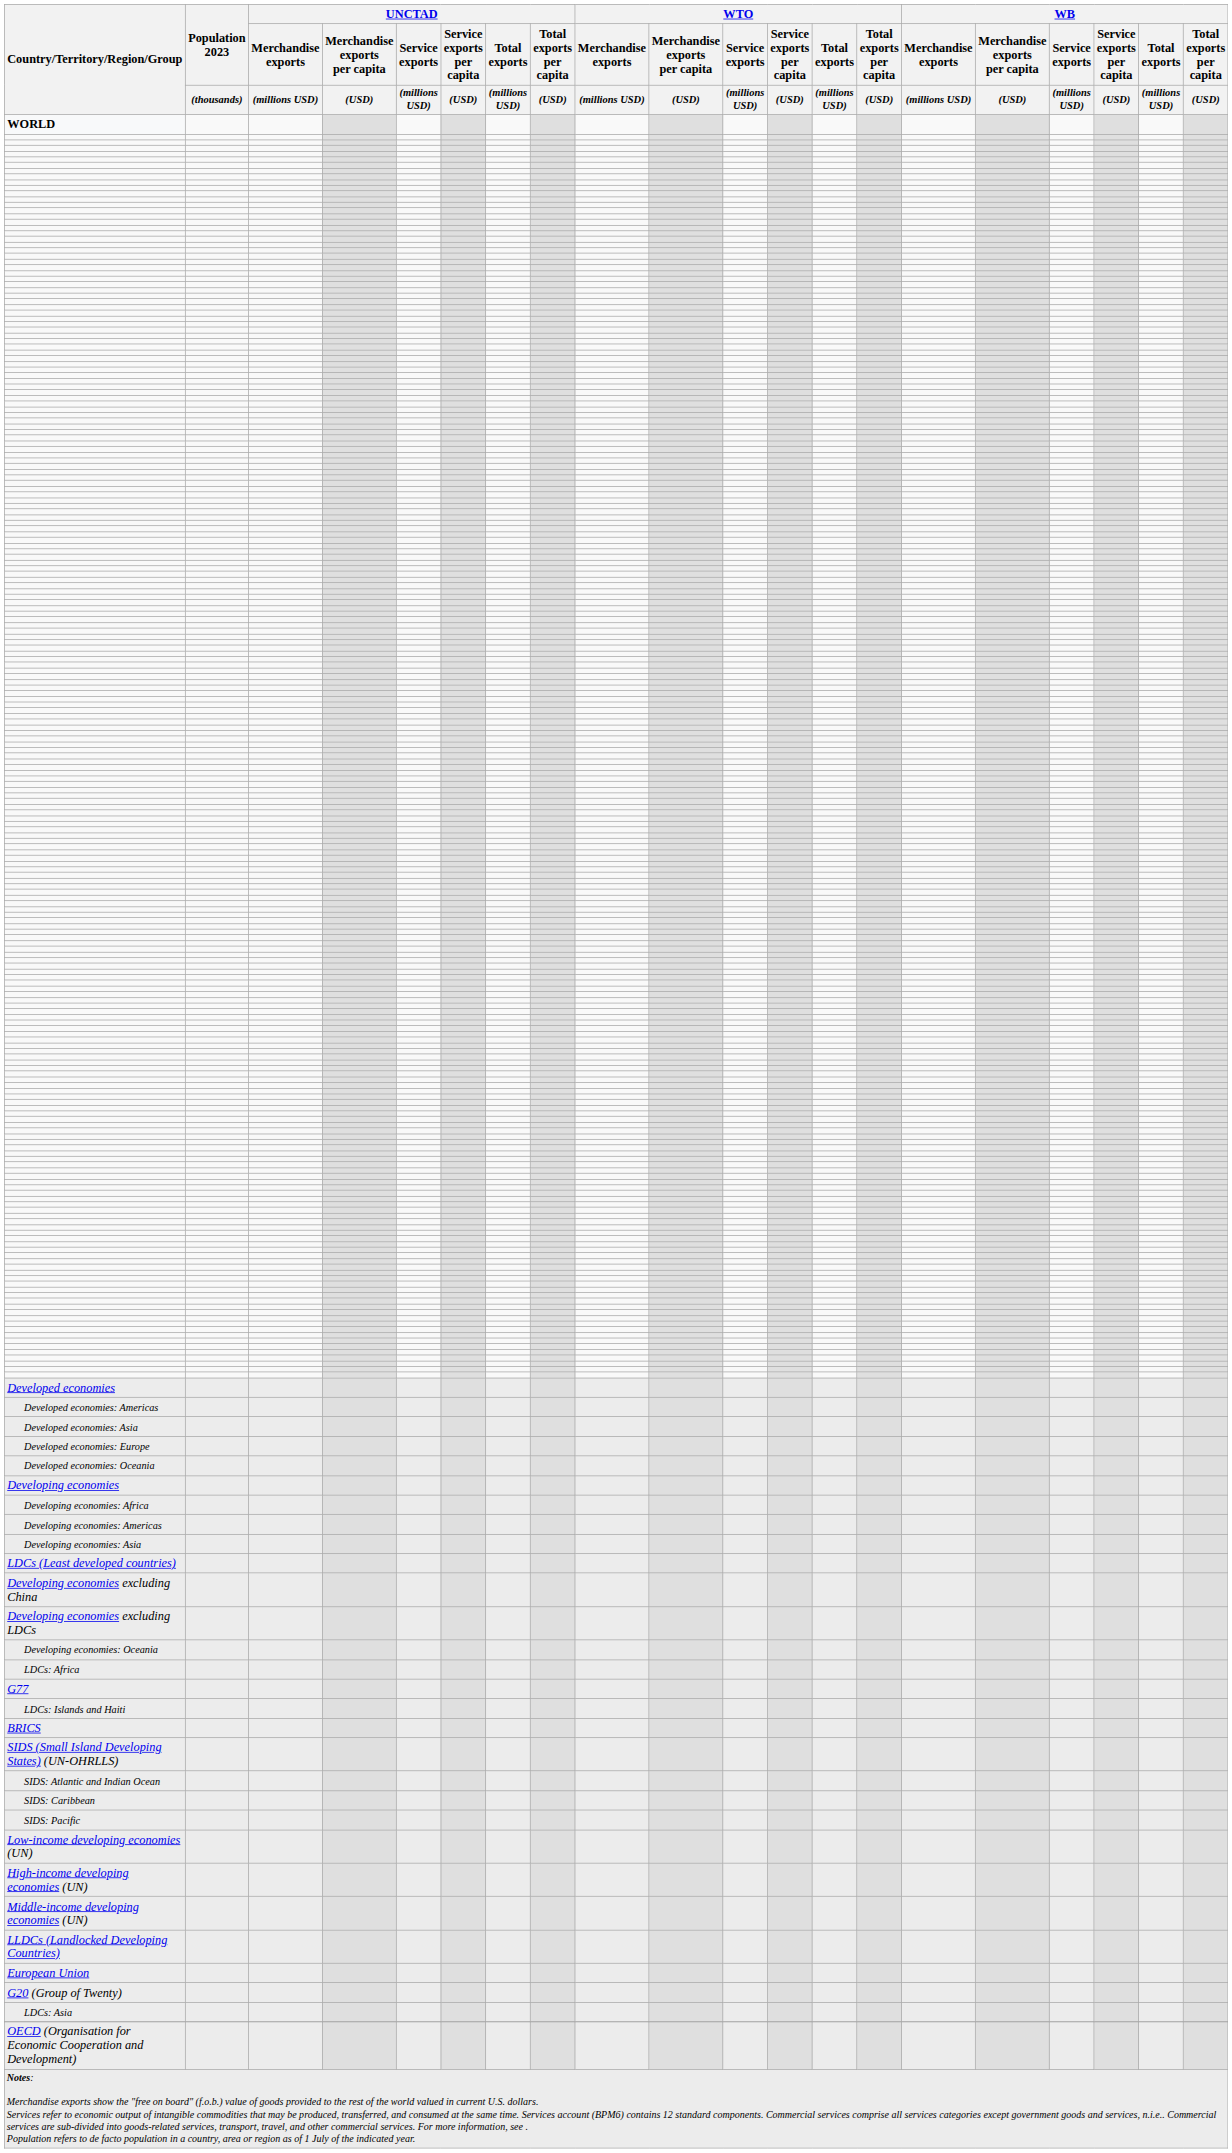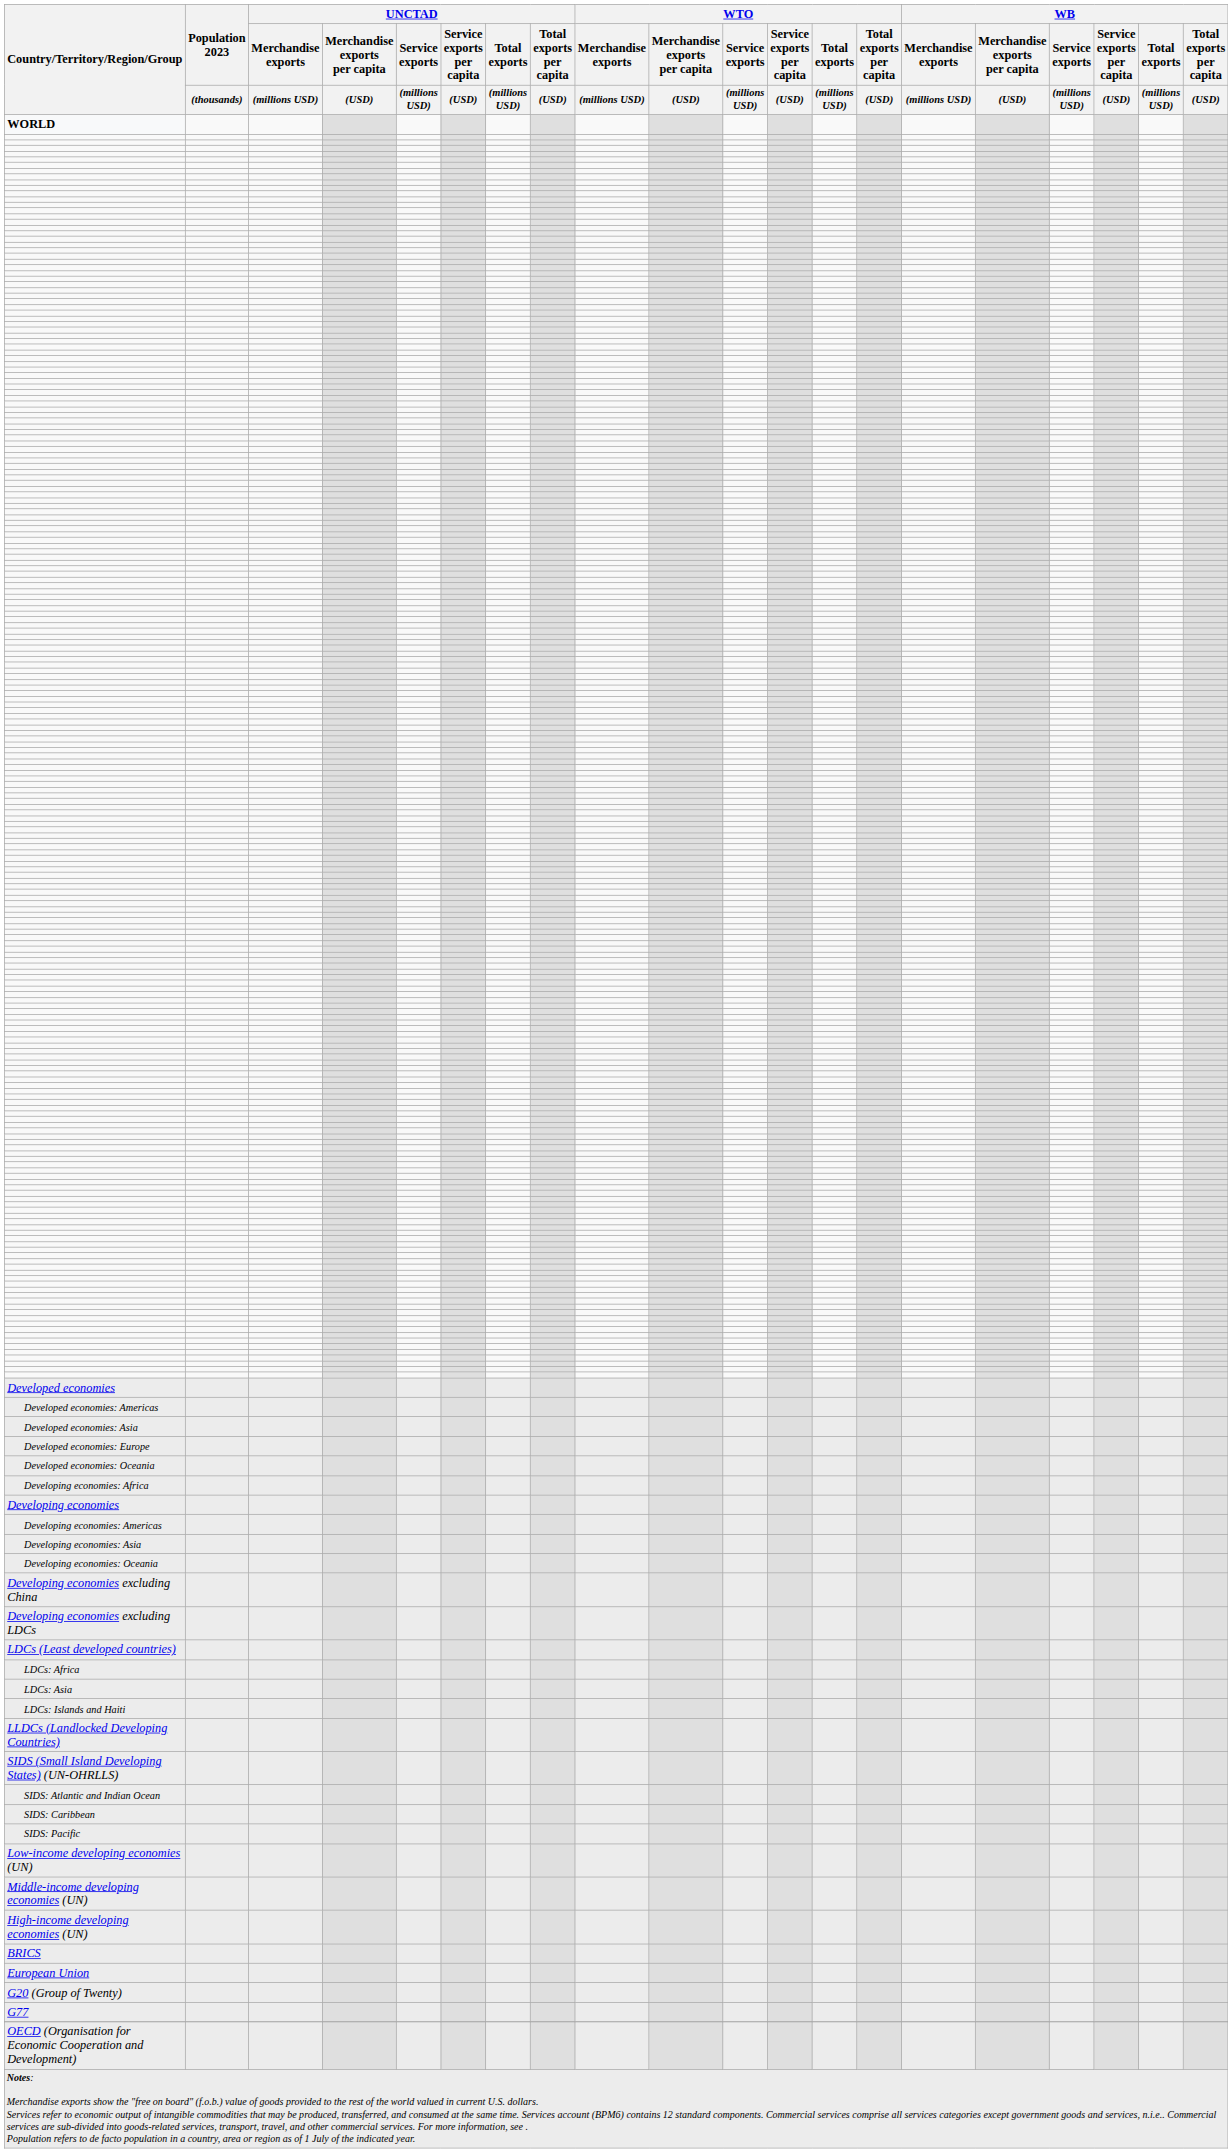rows swapped: (63, 1485) <-> (86, 1505)
rows swapped: (91, 1650) <-> (92, 1563)
rows swapped: (48, 2013) <-> (18, 1688)
rows swapped: (87, 1946) <-> (24, 1728)
rows swapped: (73, 1913) <-> (68, 1879)
